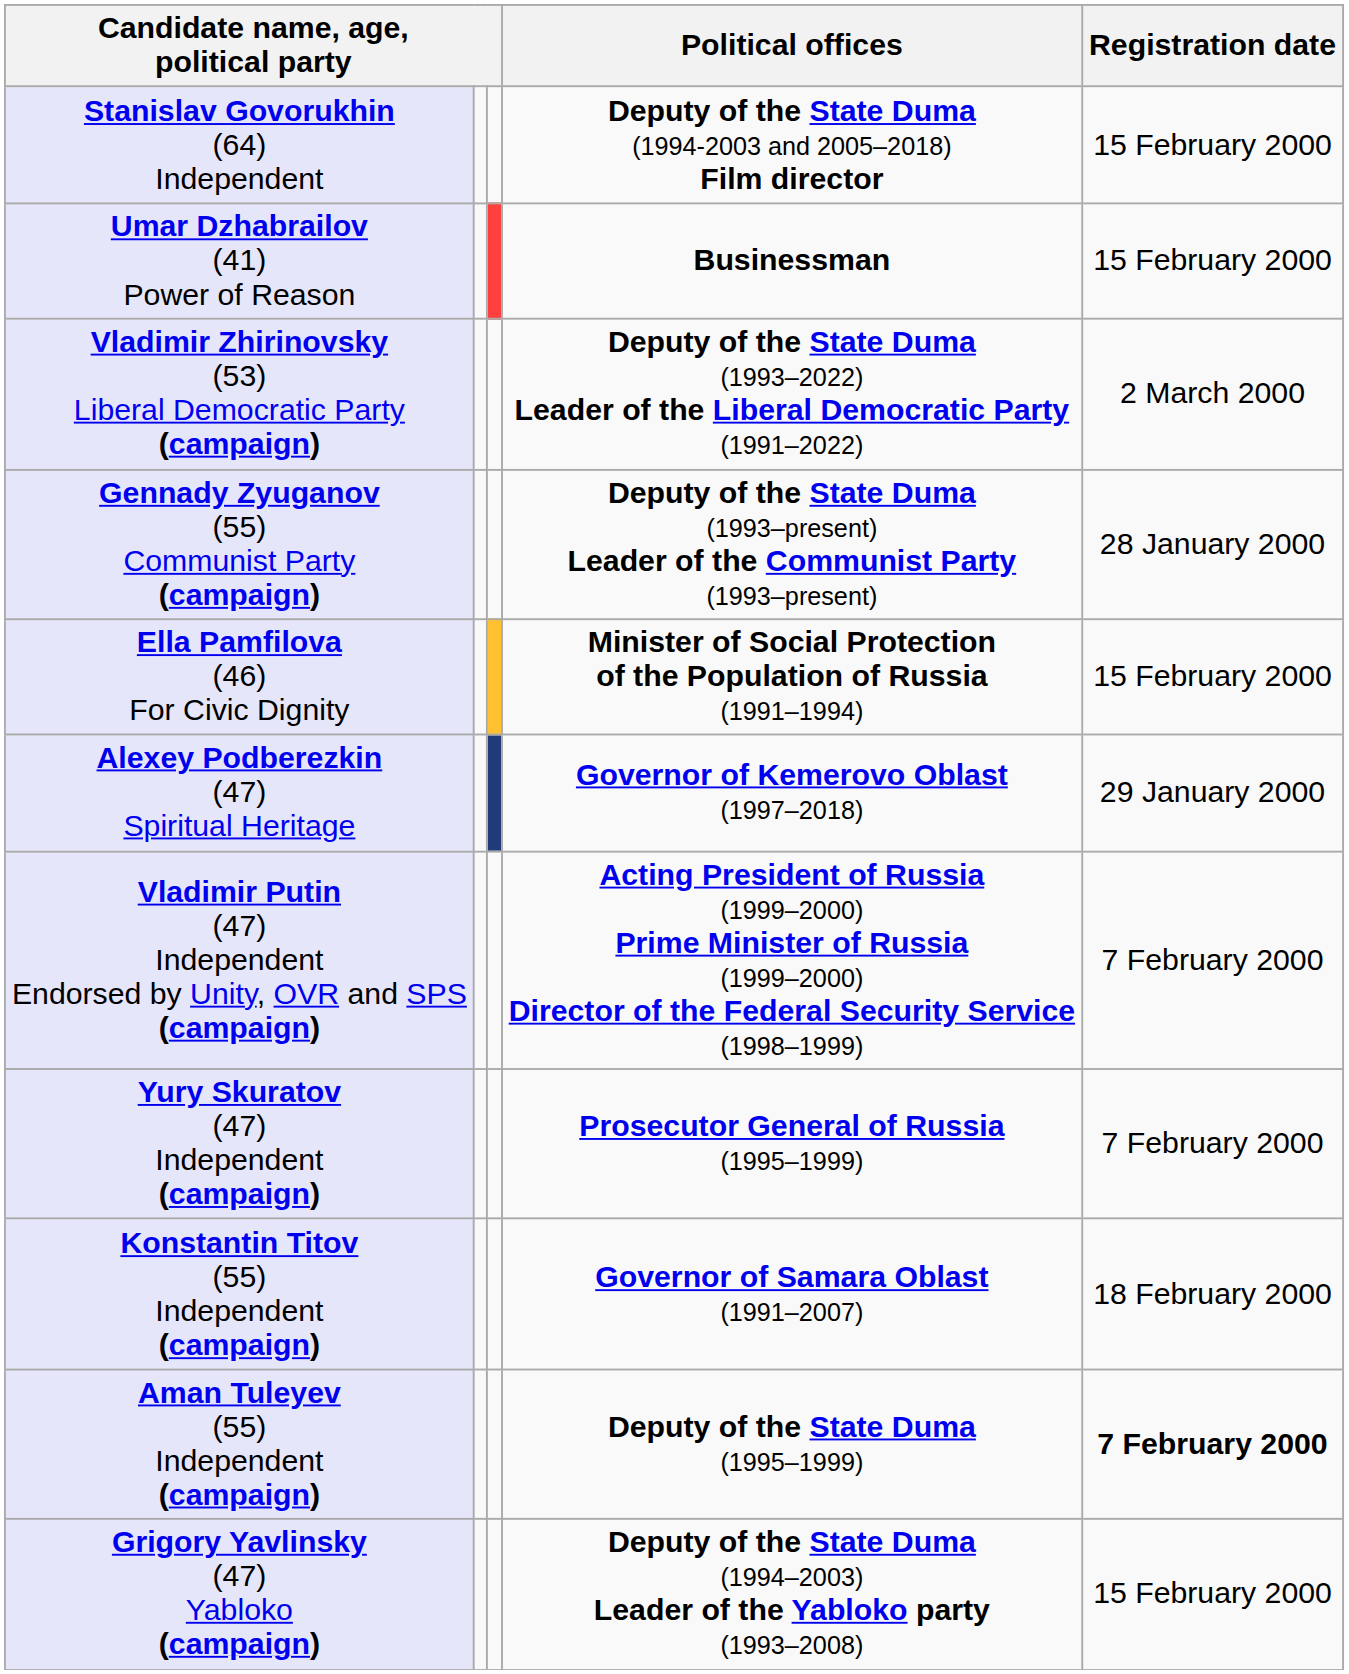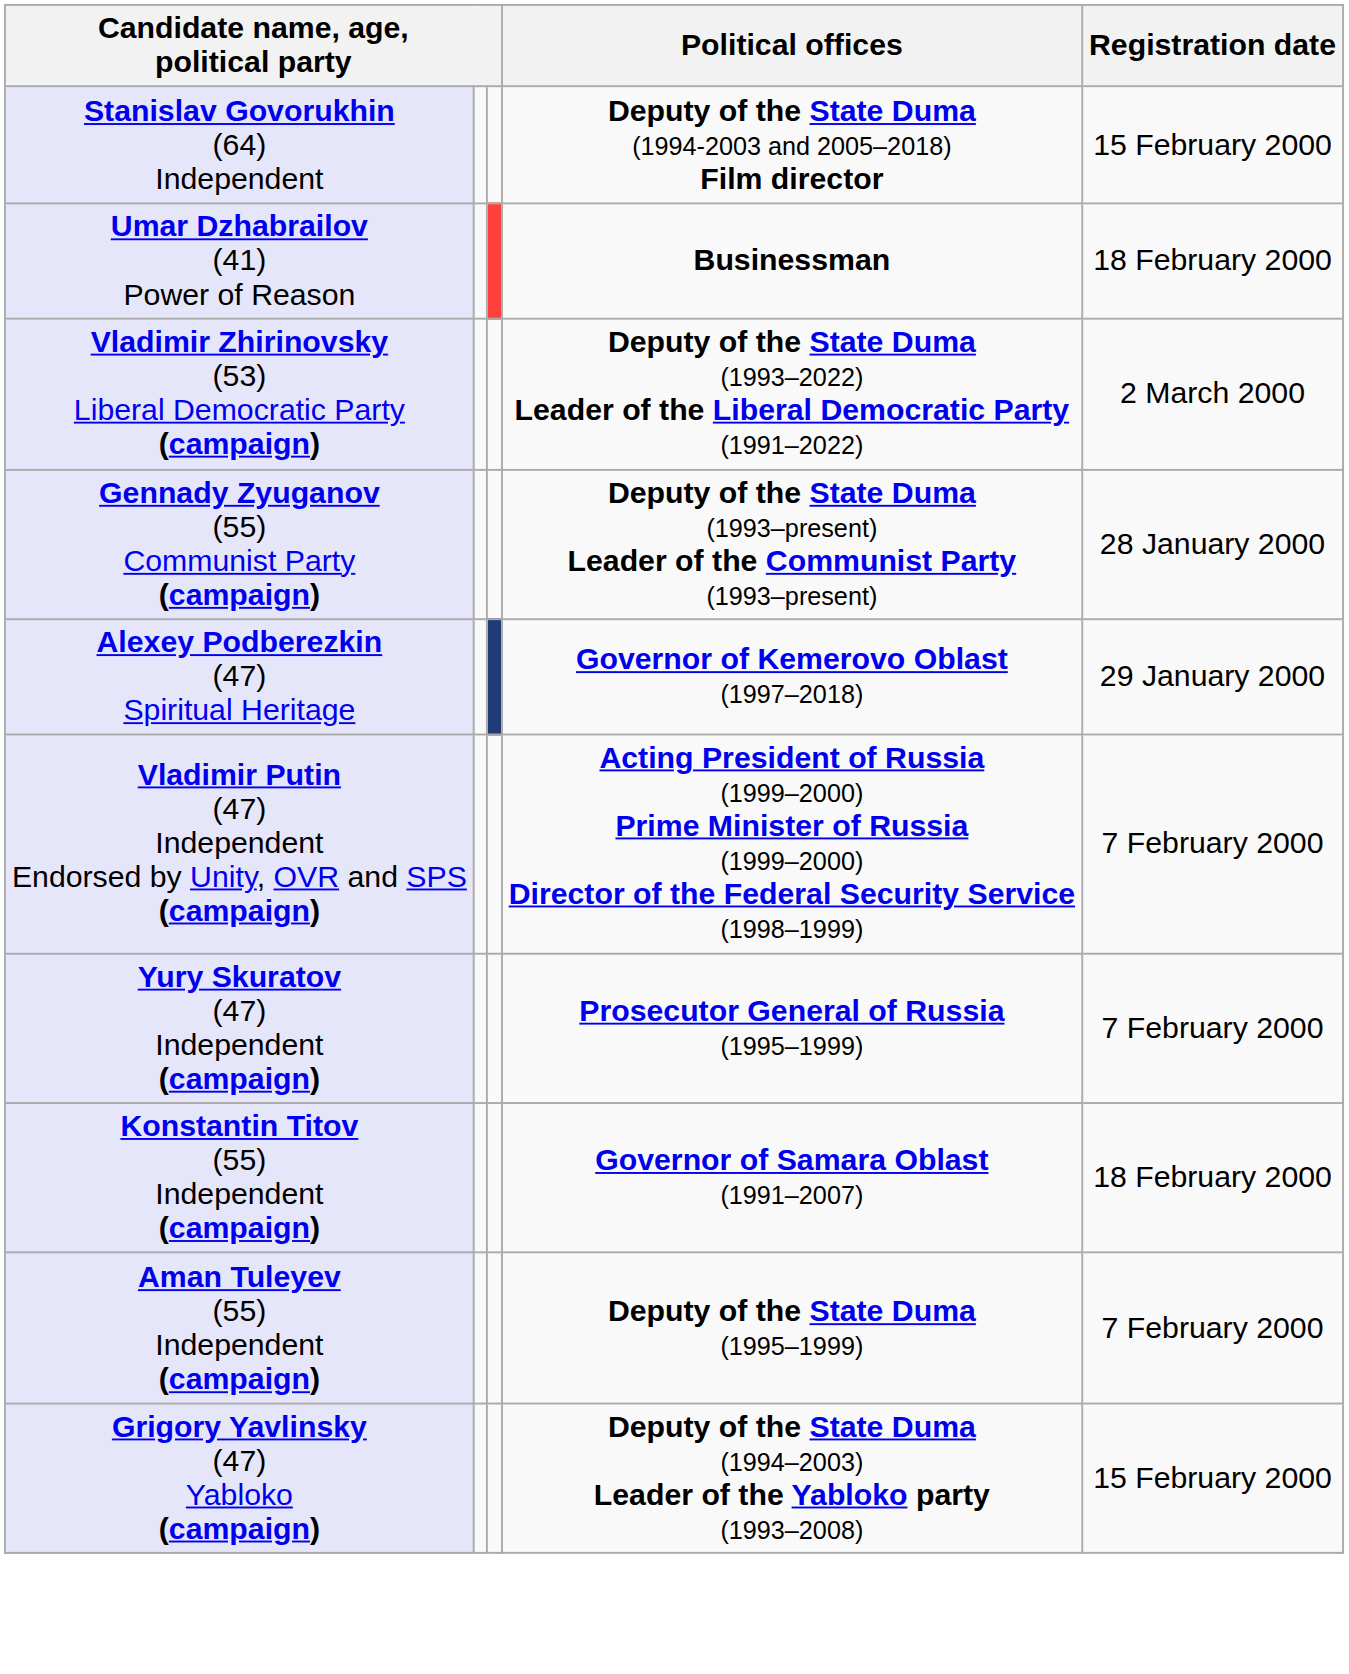(1213, 260) 15 February 2000 -> (1213, 260) 18 February 2000
- row: (239, 676)
(1212, 1443) bold -> (1213, 1327) normal
